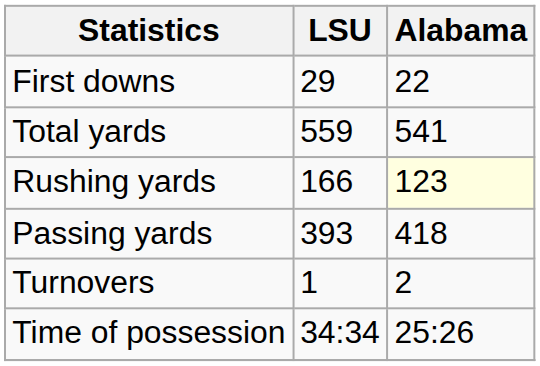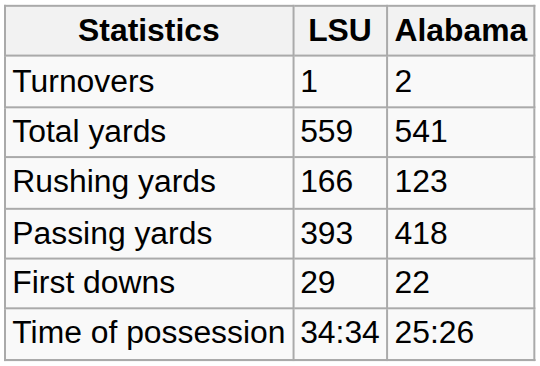rows swapped: (94, 81) <-> (83, 283)
(421, 182) lightyellow background -> (421, 182) no background
